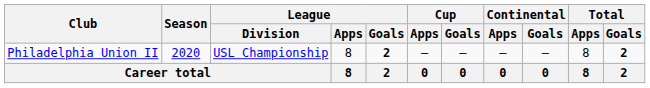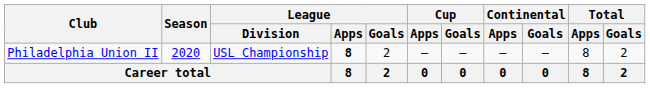(348, 53) normal -> (348, 53) bold
(387, 53) bold -> (387, 53) normal
(624, 53) bold -> (624, 53) normal
